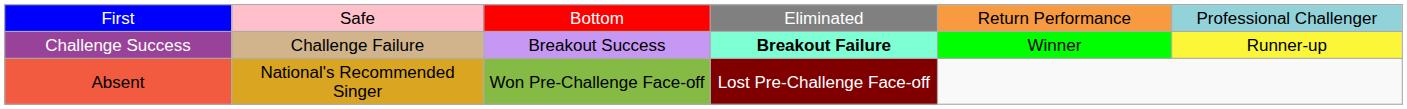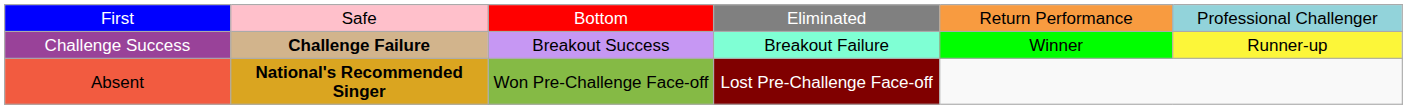(358, 45) normal -> (359, 45) bold
(824, 45) bold -> (827, 45) normal
(358, 82) normal -> (359, 82) bold
